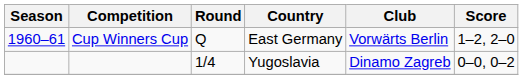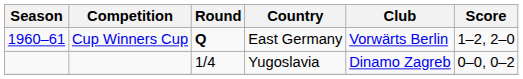(201, 39) normal -> (201, 39) bold
